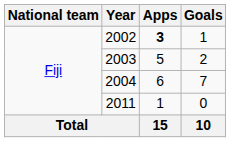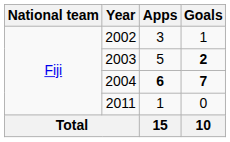(160, 37) bold -> (160, 37) normal
(203, 59) normal -> (203, 59) bold
(160, 81) normal -> (160, 81) bold
(203, 81) normal -> (203, 81) bold
